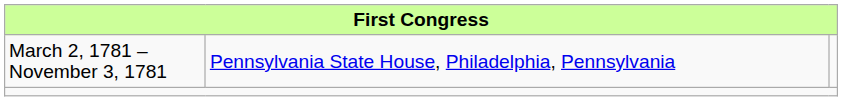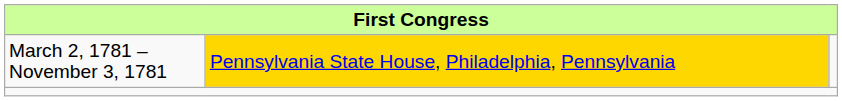(443, 60) no background -> (443, 60) gold background
